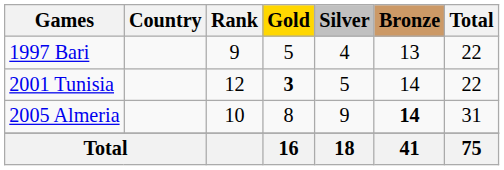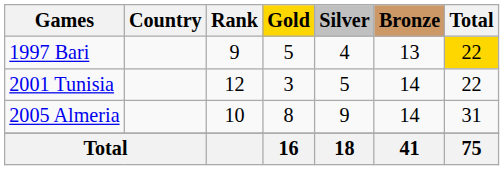(471, 52) no background -> (471, 52) gold background
(289, 84) bold -> (289, 84) normal
(410, 116) bold -> (410, 116) normal
